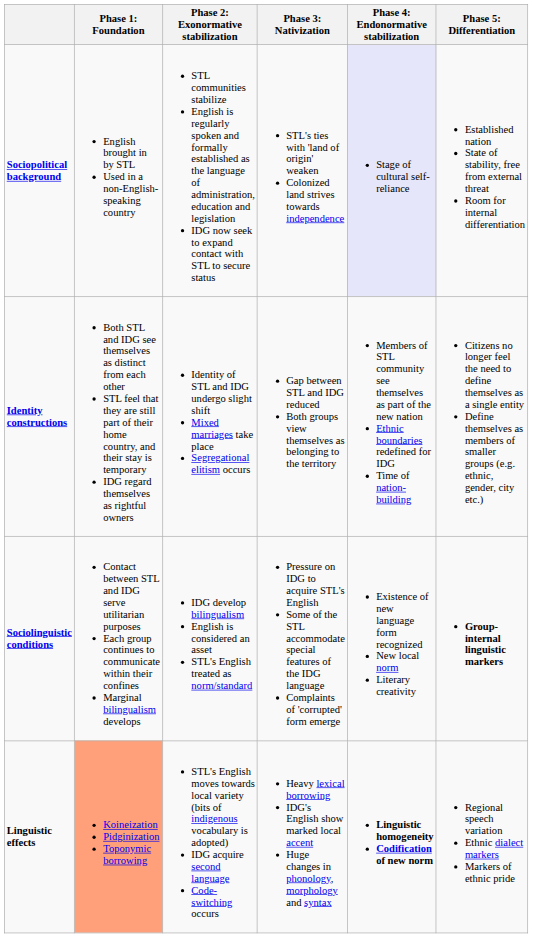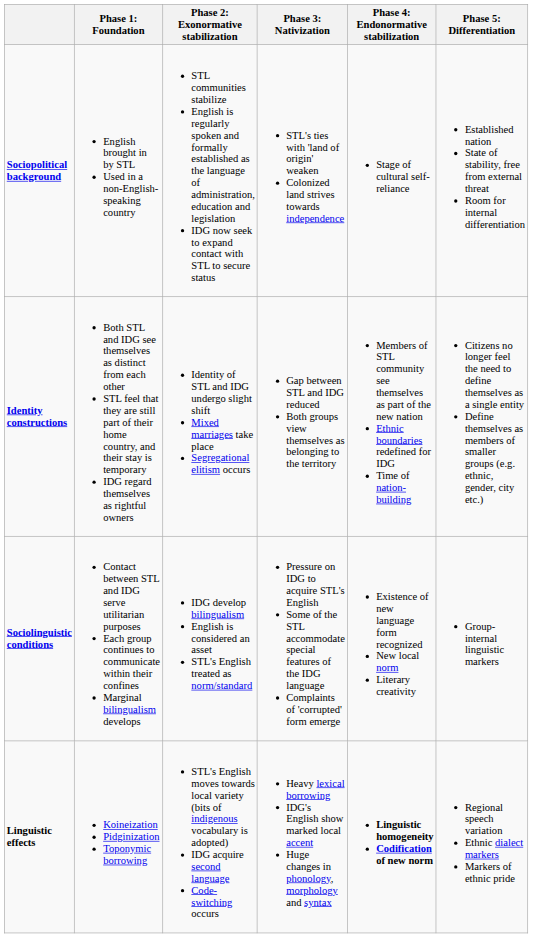(392, 177) lavender background -> (392, 177) no background
(482, 644) bold -> (482, 644) normal
(118, 843) lightsalmon background -> (118, 843) no background
